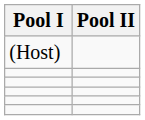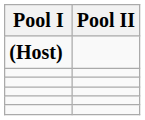(35, 52) normal -> (36, 52) bold
